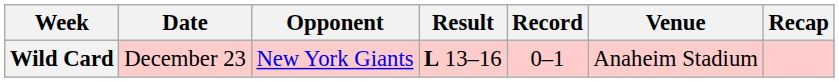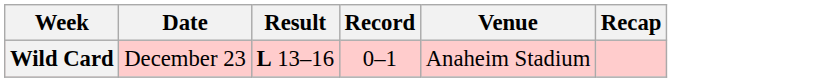- column: (335, 22)
